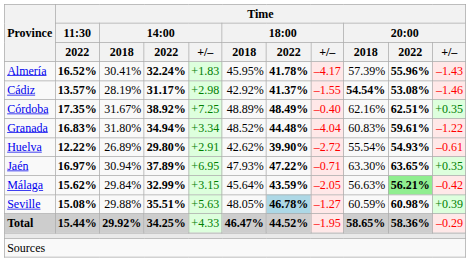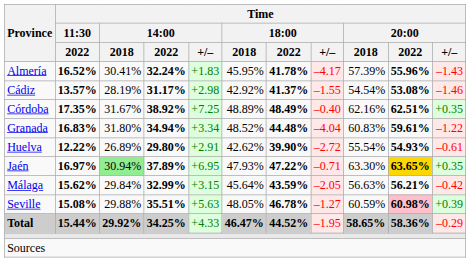(366, 90) bold -> (367, 90) normal
(123, 166) no background -> (123, 166) lightgreen background
(410, 166) no background -> (410, 166) gold background
(410, 185) lightgreen background -> (410, 185) no background
(289, 204) lightblue background -> (289, 204) no background
(410, 204) no background -> (410, 204) pink background
